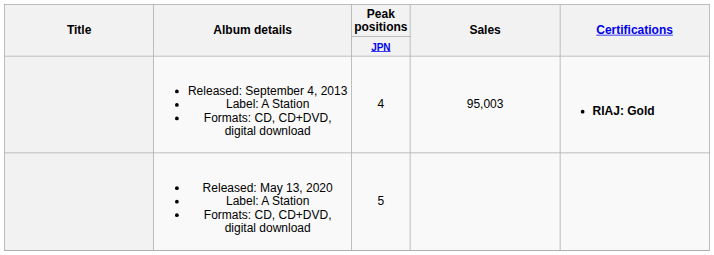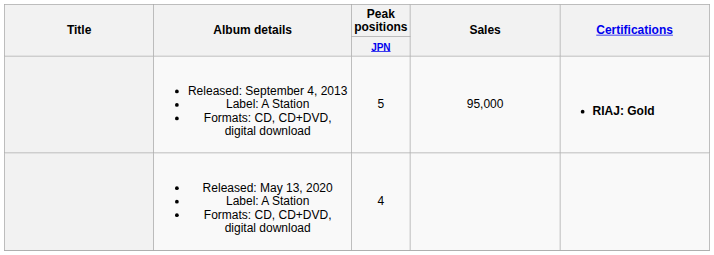(381, 104) 4 -> (381, 104) 5
(485, 104) 95,003 -> (485, 104) 95,000
(381, 201) 5 -> (381, 201) 4
